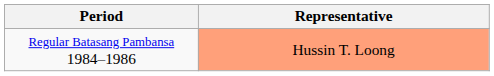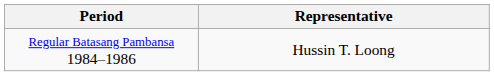(344, 49) lightsalmon background -> (344, 49) no background
